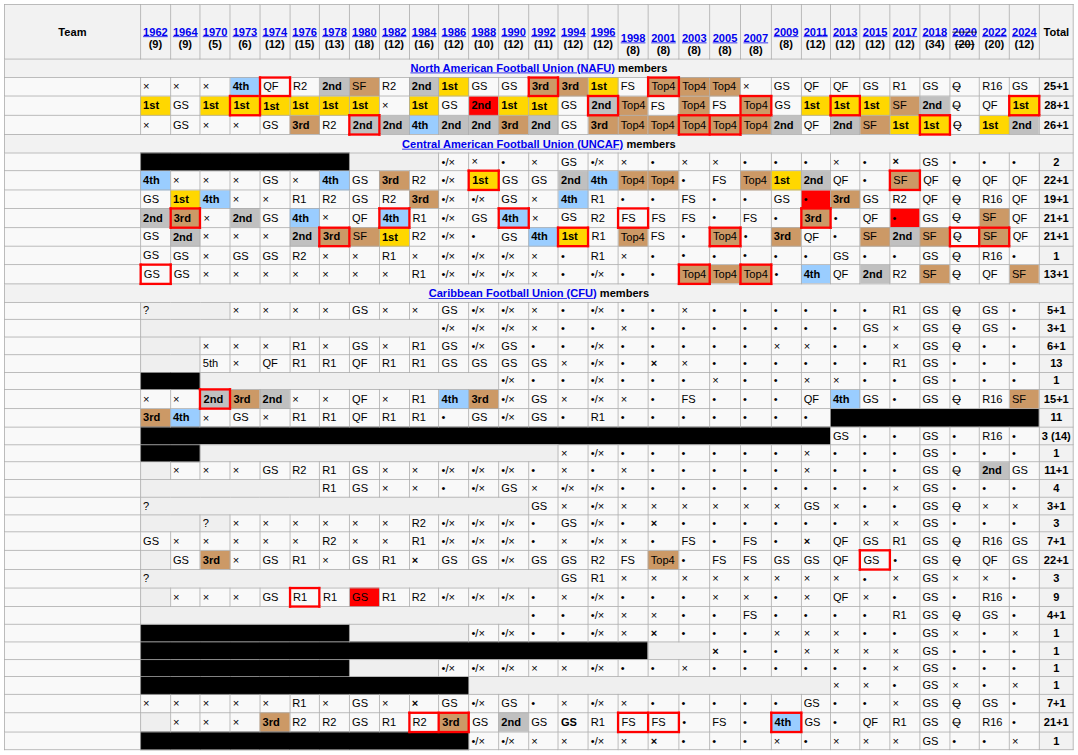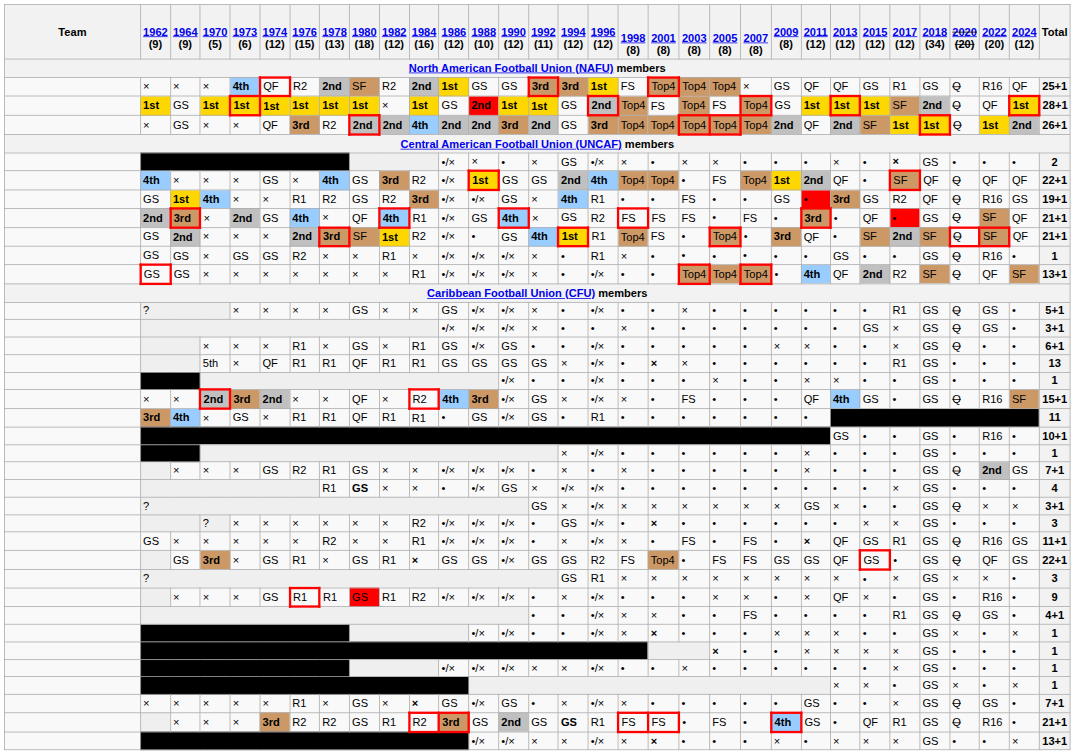(1020, 87) GS -> (1020, 87) QF
(270, 125) GS -> (270, 125) QF
(1020, 199) QF -> (1020, 199) GS
(419, 399) R1 -> (420, 399) R2
(1056, 436) 3 (14) -> (1055, 436) 10+1
(1056, 471) 11+1 -> (1055, 471) 7+1
(360, 489) normal -> (360, 489) bold
(1056, 542) 7+1 -> (1055, 542) 11+1
(1056, 741) 1 -> (1055, 741) 13+1
